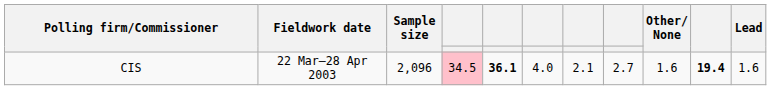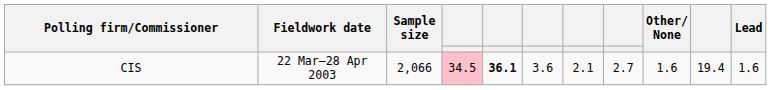(414, 68) 2,096 -> (414, 68) 2,066
(543, 68) 4.0 -> (543, 68) 3.6
(711, 68) bold -> (711, 68) normal
